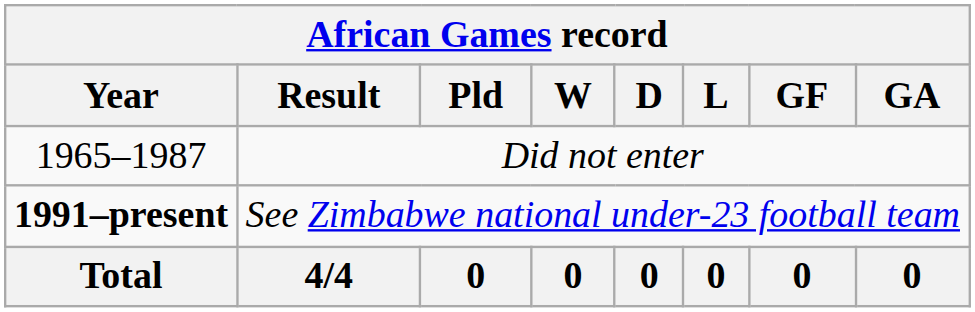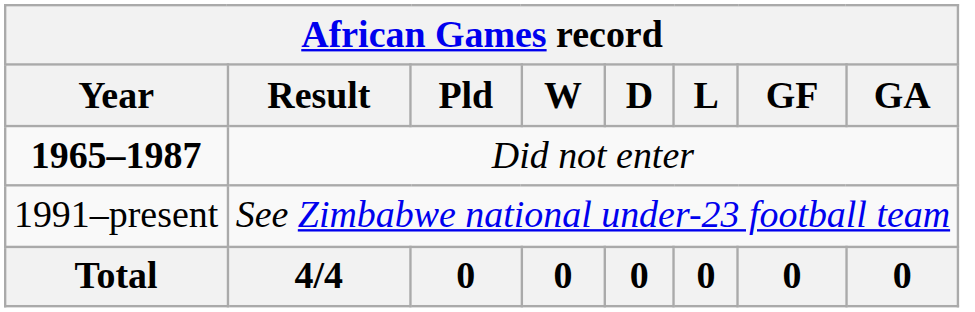(121, 154) normal -> (116, 154) bold
(121, 214) bold -> (116, 214) normal
